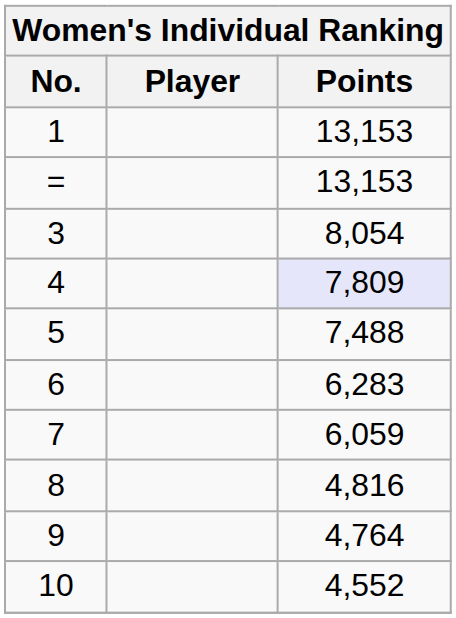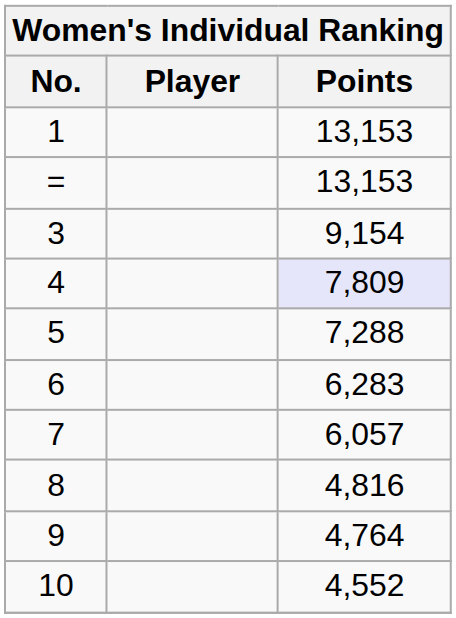(365, 232) 8,054 -> (365, 232) 9,154
(365, 333) 7,488 -> (365, 333) 7,288
(365, 434) 6,059 -> (365, 434) 6,057
